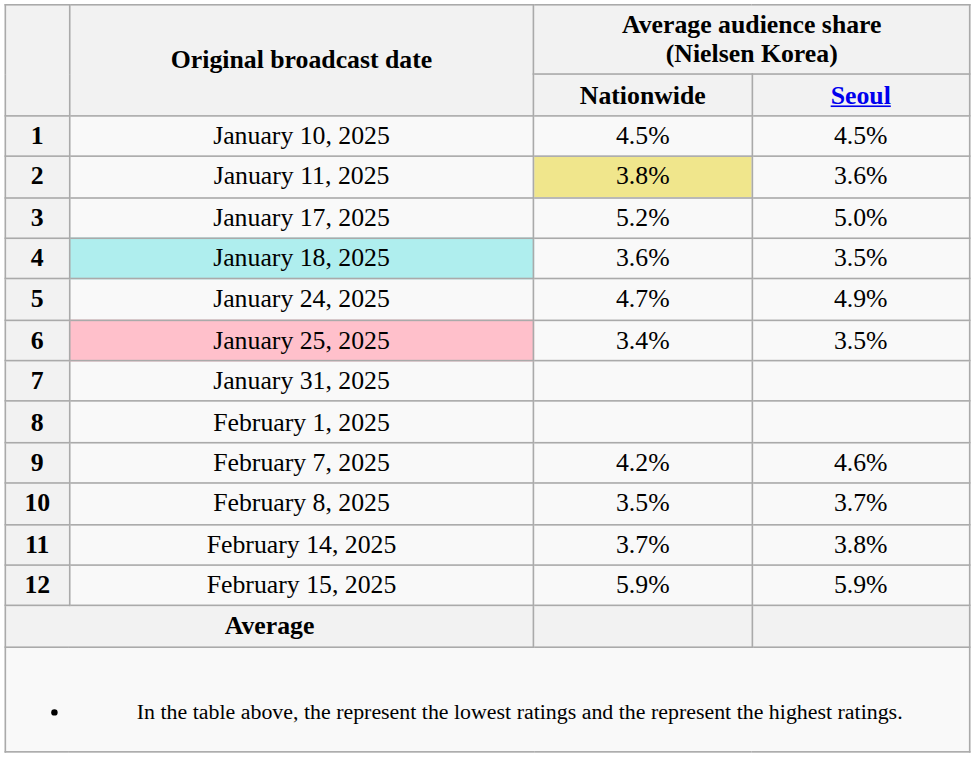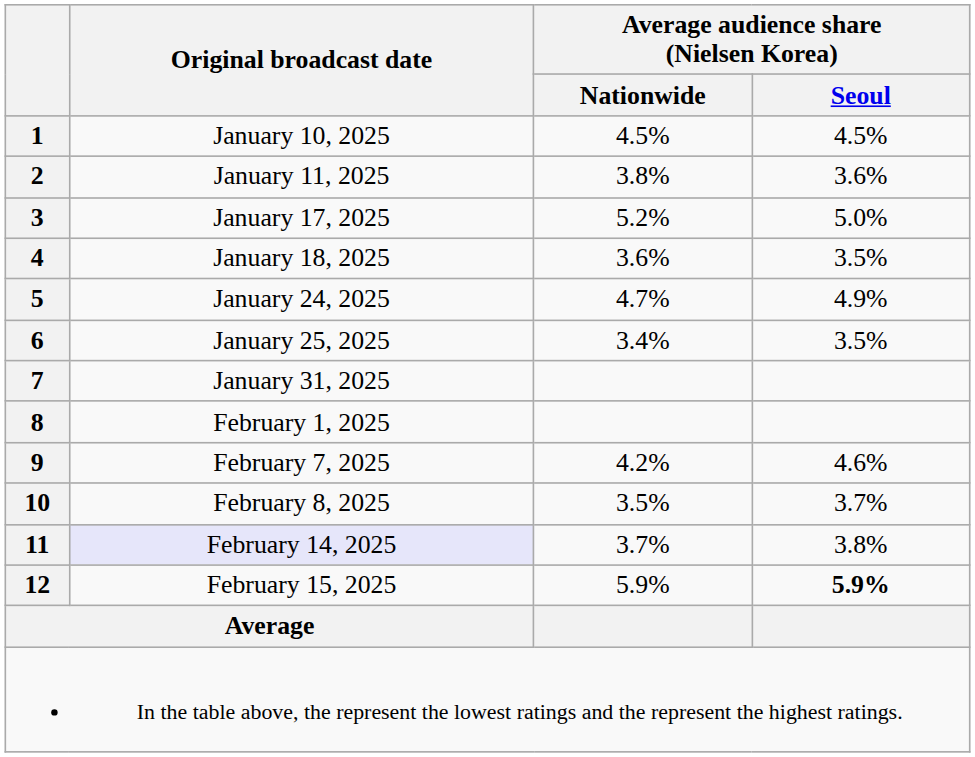(643, 176) khaki background -> (643, 176) no background
(302, 258) paleturquoise background -> (302, 258) no background
(302, 339) pink background -> (302, 339) no background
(302, 544) no background -> (302, 544) lavender background
(861, 585) normal -> (861, 585) bold
